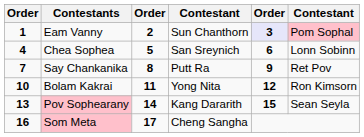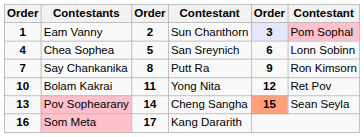(311, 68) Ret Pov -> (324, 68) Ron Kimsorn
(324, 86) Ron Kimsorn -> (311, 86) Ret Pov
(206, 104) Kang Dararith -> (209, 104) Cheng Sangha
(269, 104) no background -> (269, 104) lightsalmon background
(209, 123) Cheng Sangha -> (206, 123) Kang Dararith
